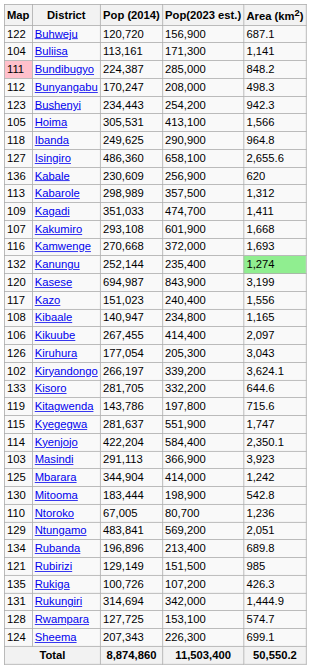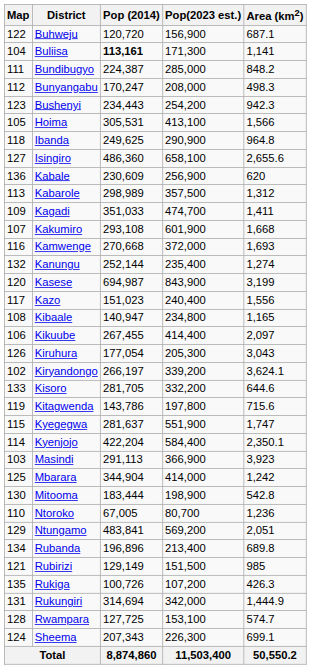(123, 52) normal -> (123, 52) bold
(16, 70) pink background -> (16, 70) no background
(261, 265) lightgreen background -> (261, 265) no background
